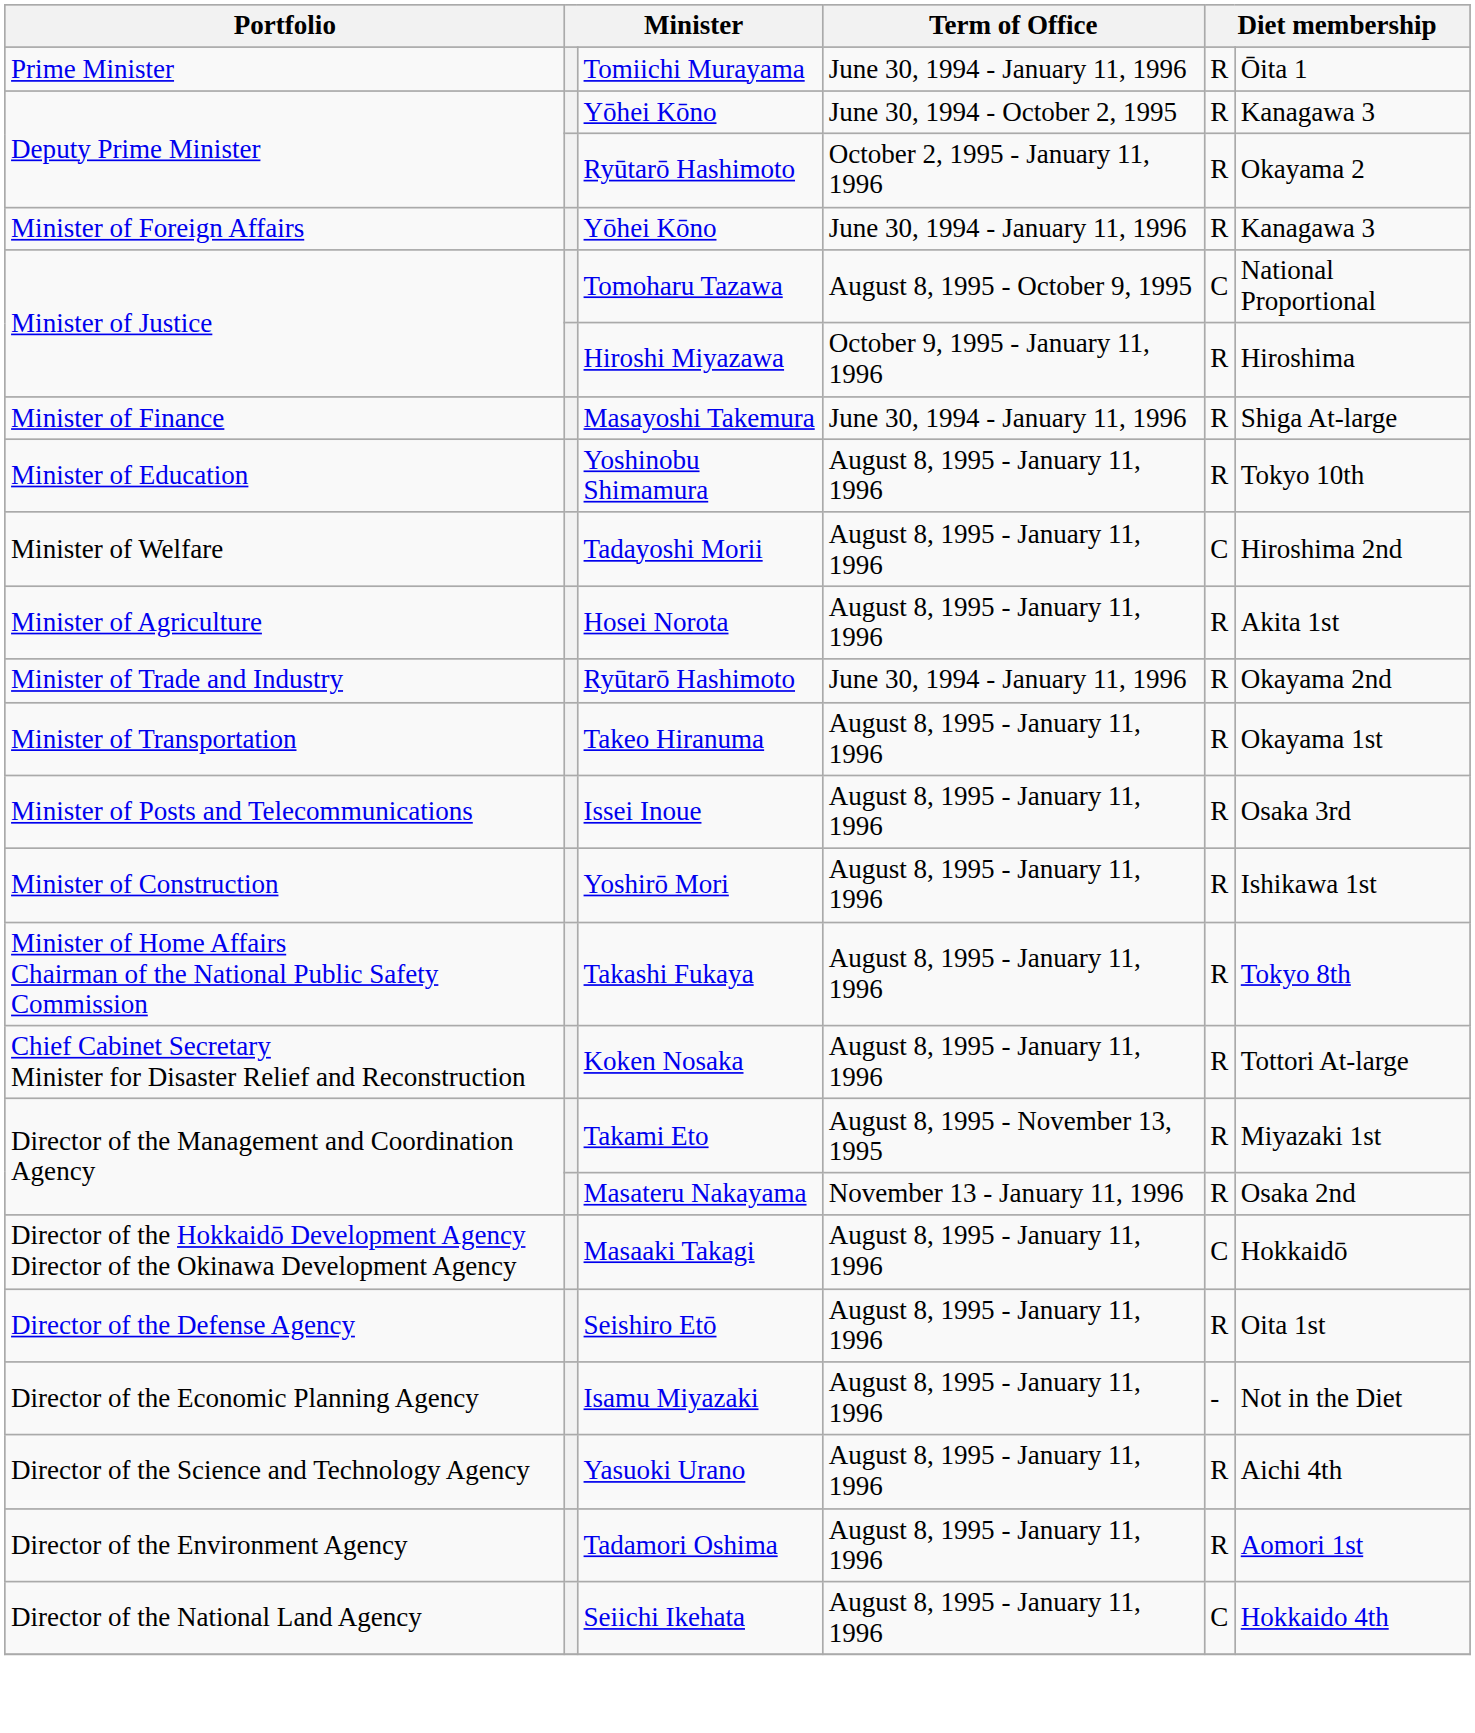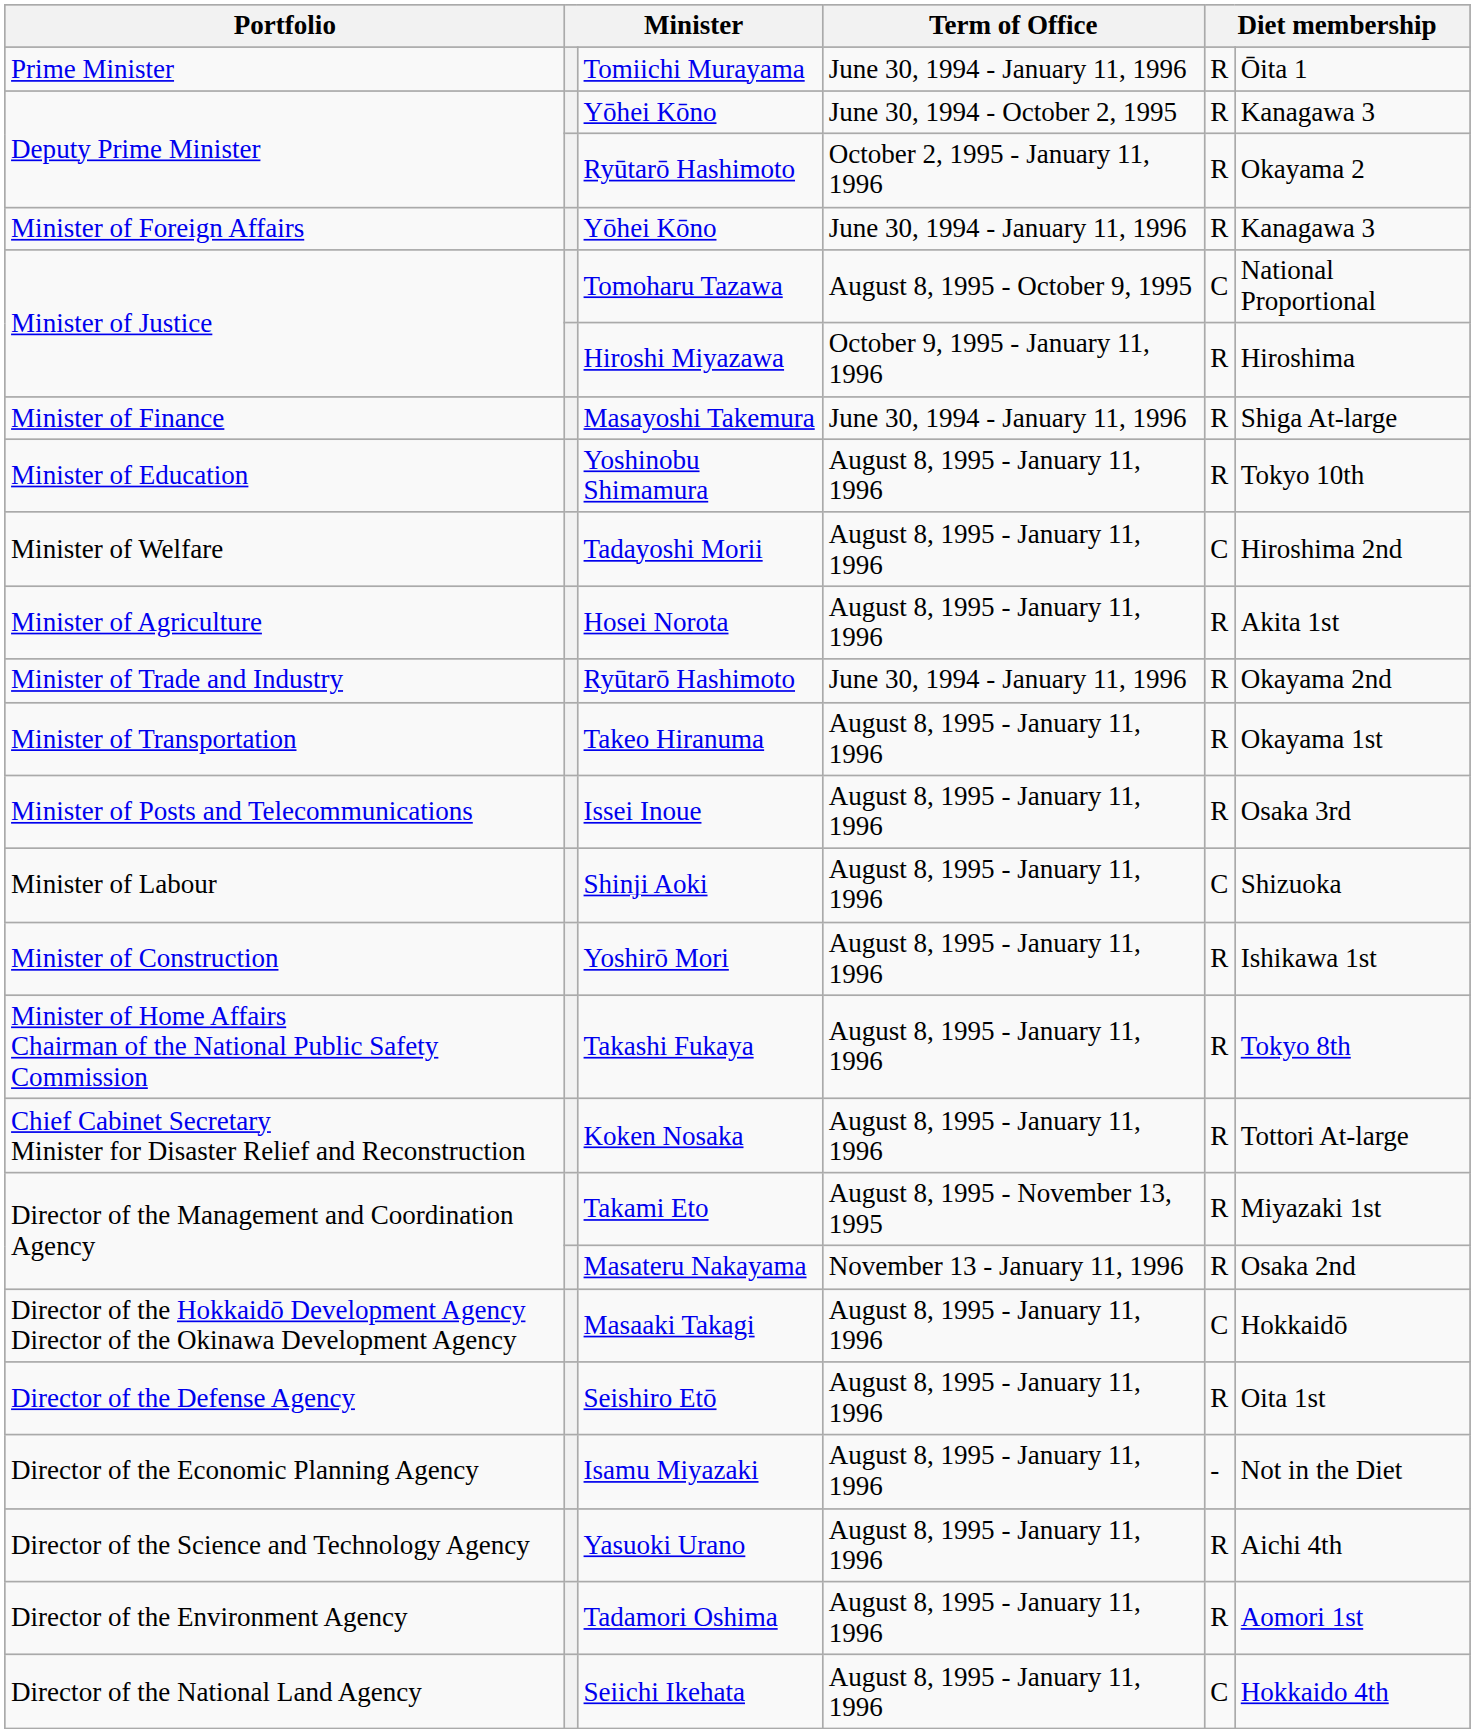+ row: (114, 884)
